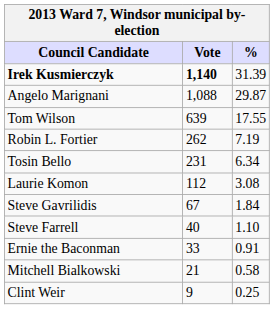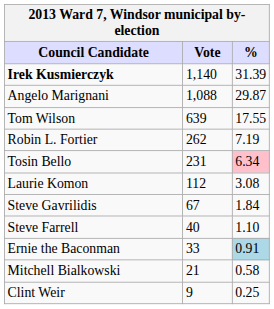(201, 74) bold -> (201, 74) normal
(247, 161) no background -> (247, 161) pink background
(247, 249) no background -> (247, 249) lightblue background
